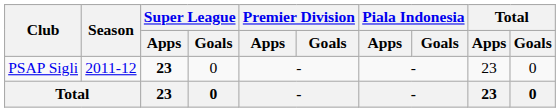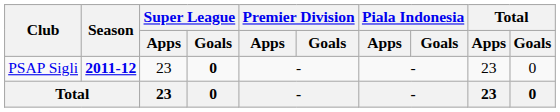(111, 69) normal -> (111, 69) bold
(164, 69) bold -> (164, 69) normal
(213, 69) normal -> (213, 69) bold
